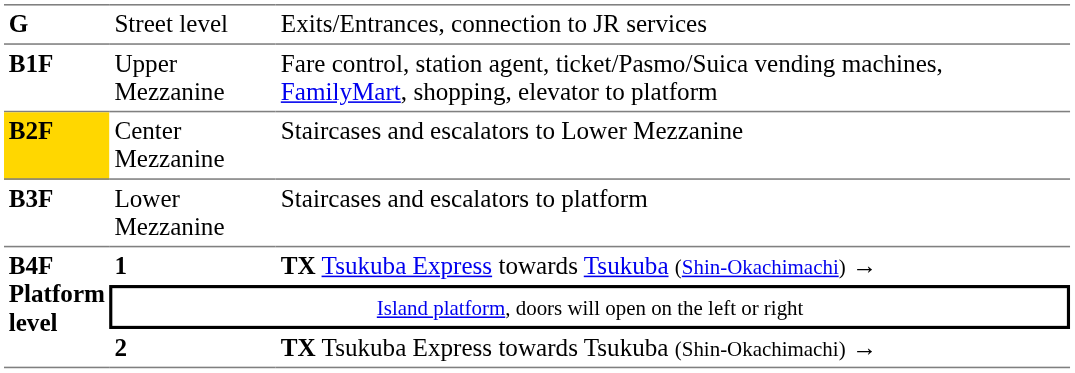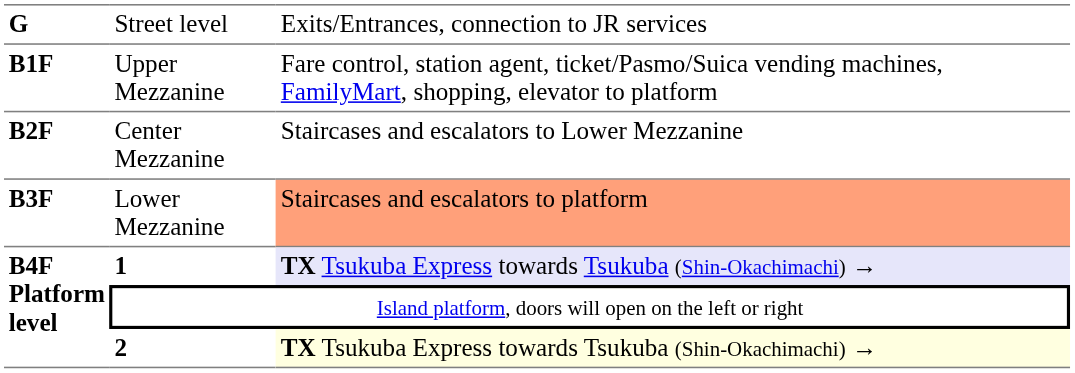(31, 130) gold background -> (31, 130) no background
(464, 198) no background -> (464, 198) lightsalmon background
(579, 265) no background -> (579, 265) lavender background
(579, 347) no background -> (579, 347) lightyellow background
